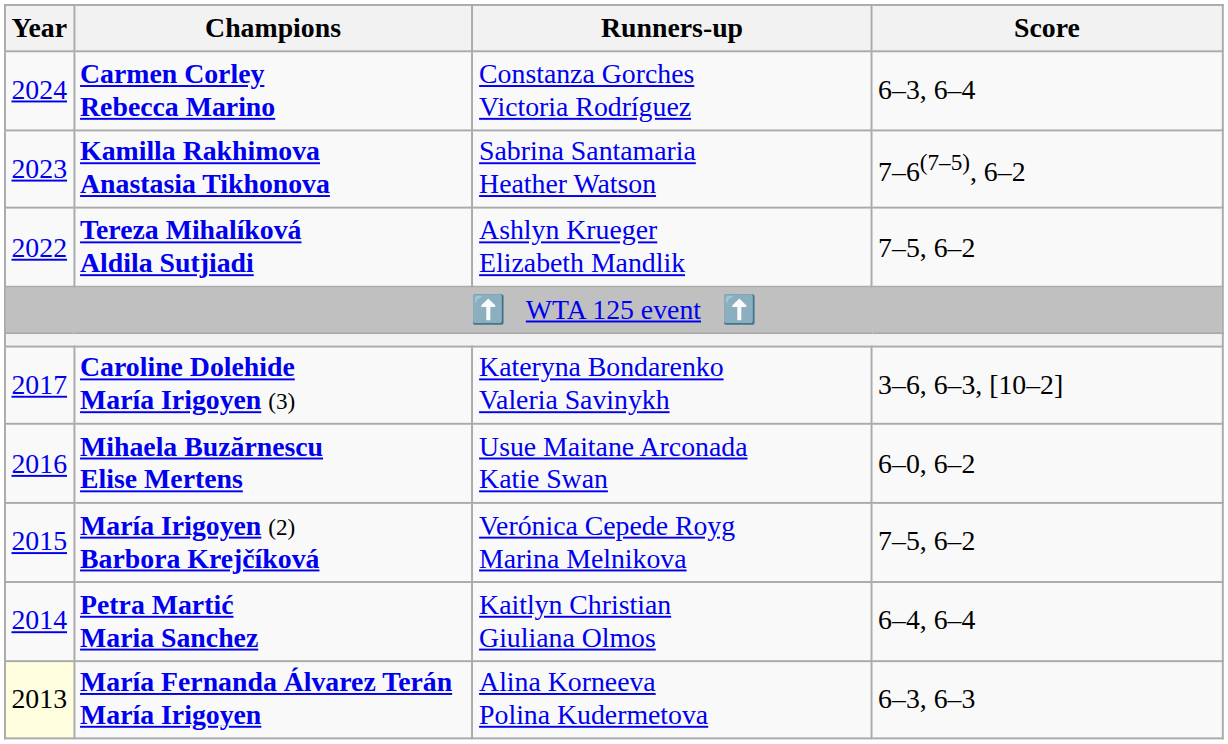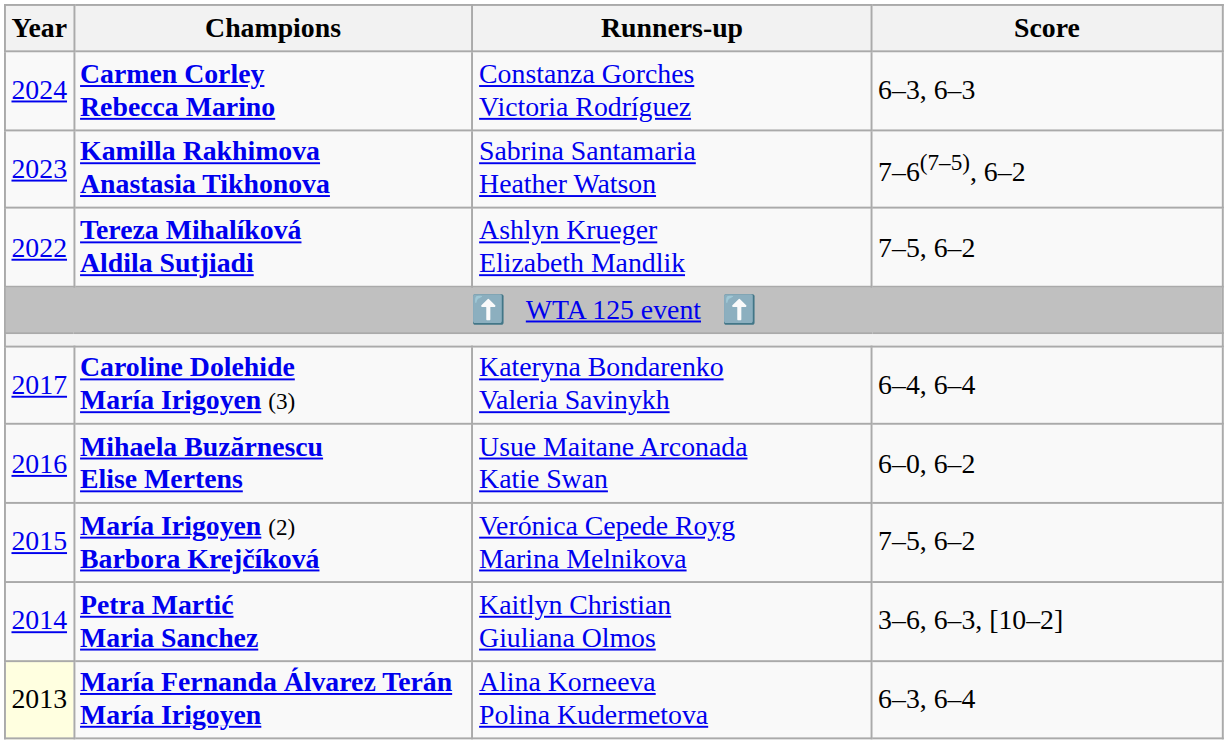(927, 90) 6–3, 6–4 -> (927, 90) 6–3, 6–3
(971, 384) 3–6, 6–3, [10–2] -> (927, 384) 6–4, 6–4
(927, 620) 6–4, 6–4 -> (971, 620) 3–6, 6–3, [10–2]
(927, 699) 6–3, 6–3 -> (927, 699) 6–3, 6–4
